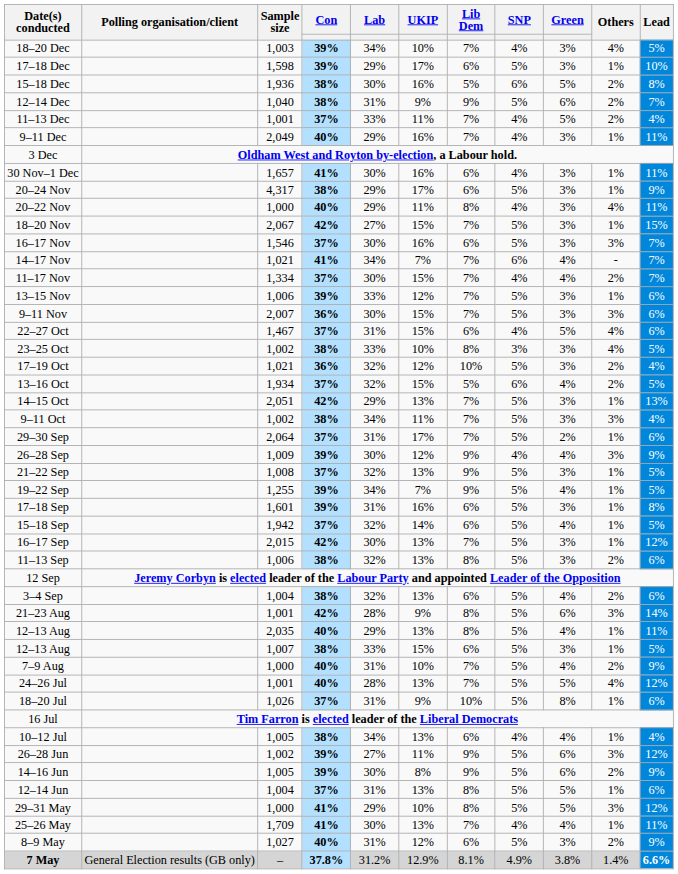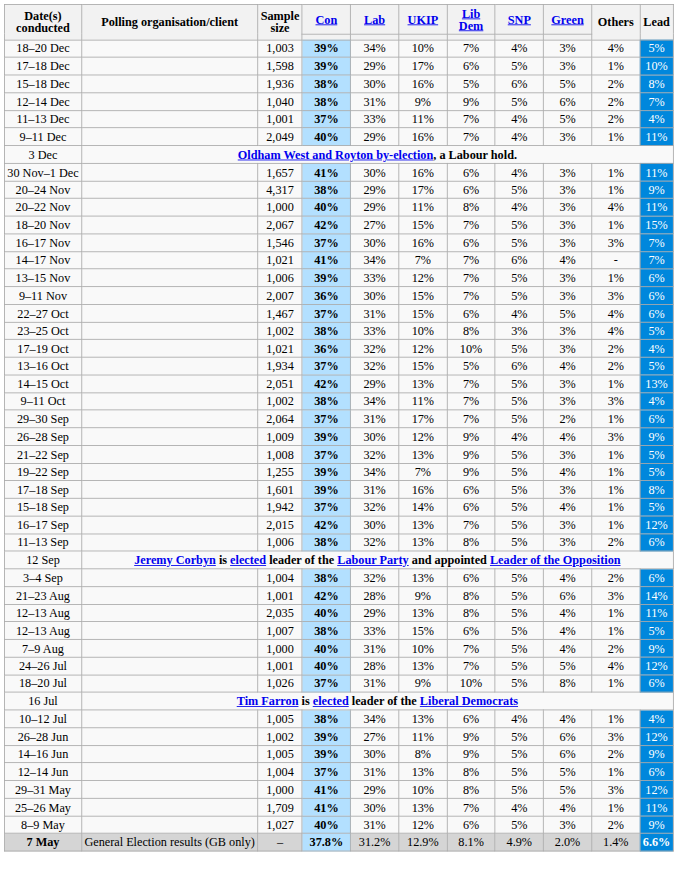- row: (43, 278)
(568, 649) 3% -> (568, 631) 4%
(568, 860) 3.8% -> (568, 843) 2.0%
